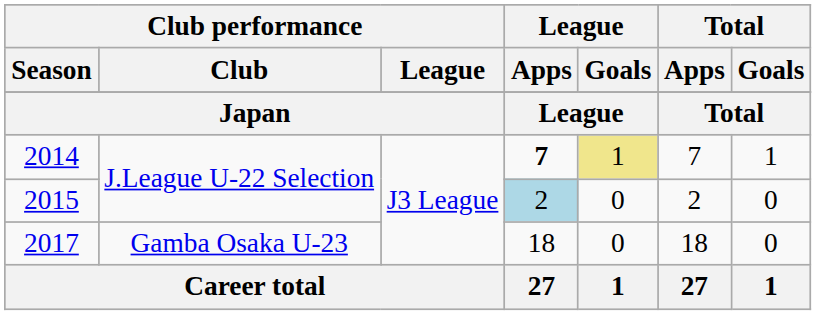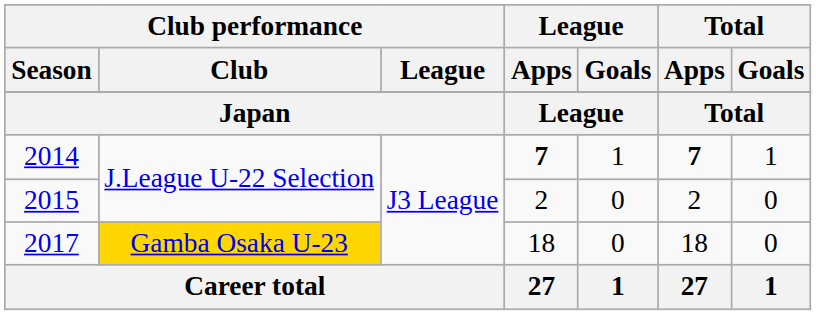(618, 156) khaki background -> (618, 156) no background
(694, 156) normal -> (694, 156) bold
(541, 199) lightblue background -> (541, 199) no background
(239, 243) no background -> (239, 243) gold background
